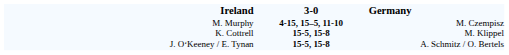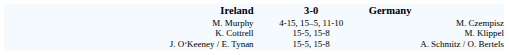(311, 33) bold -> (311, 33) normal
